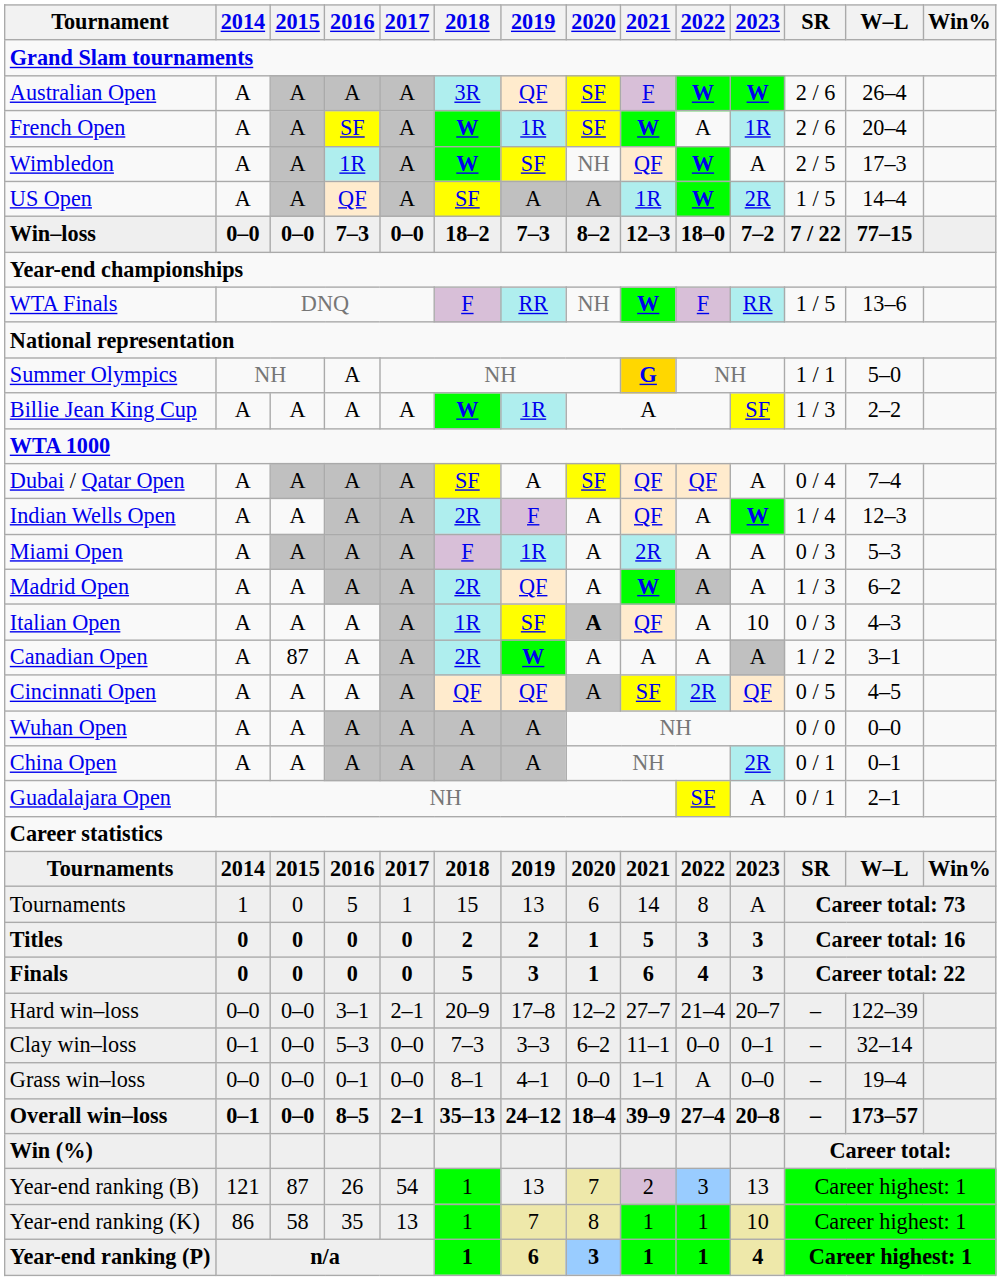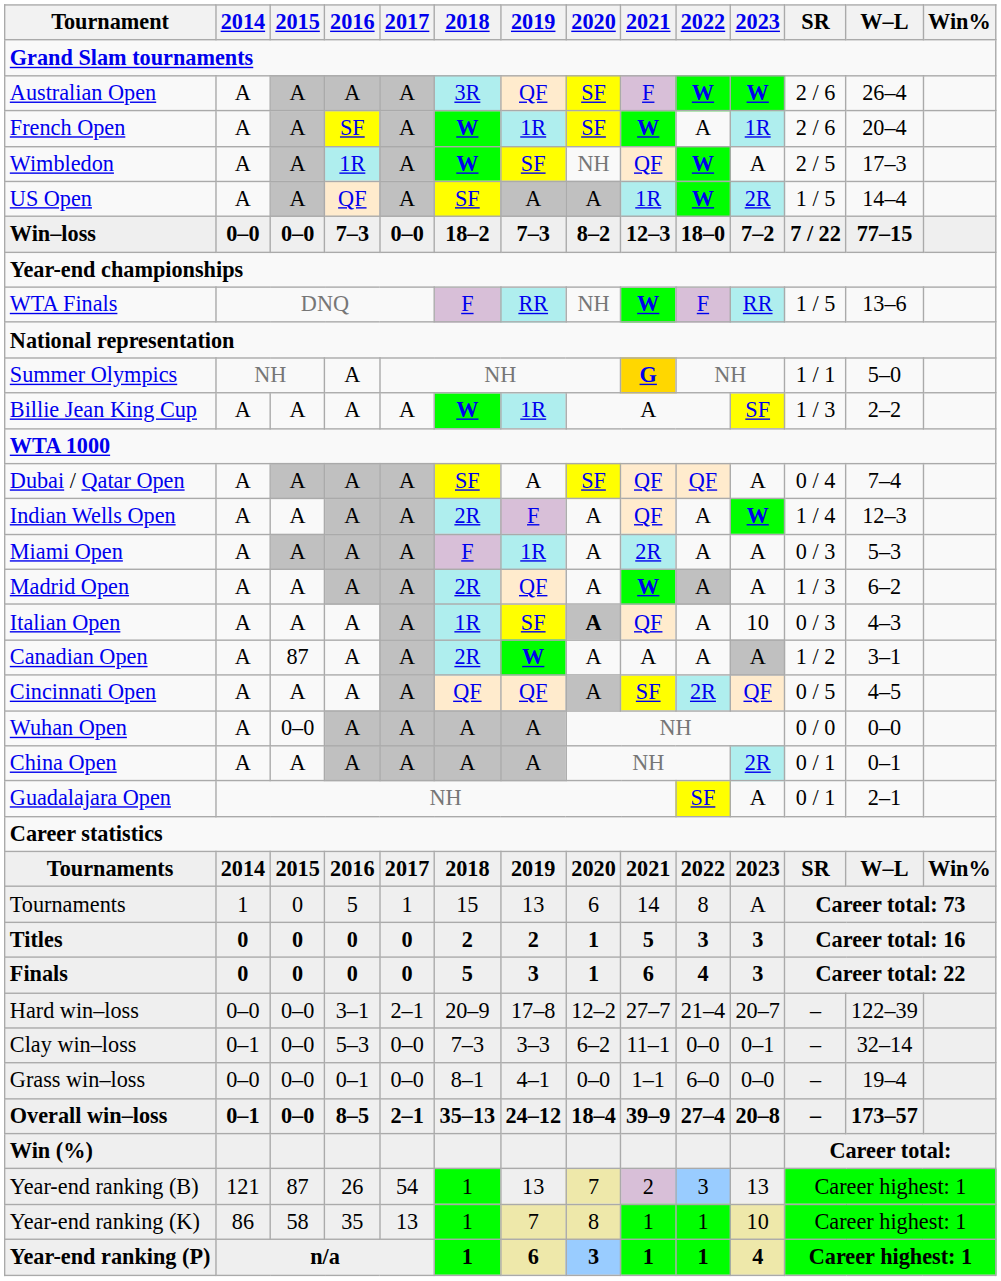(298, 727) A -> (298, 727) 0–0
(703, 1080) A -> (703, 1080) 6–0
